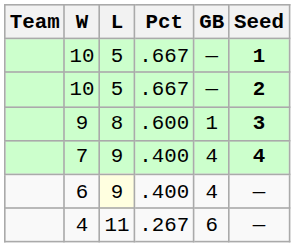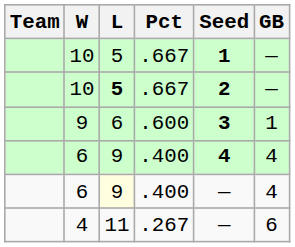columns swapped: (212, 22) <-> (259, 22)
(117, 90) normal -> (117, 90) bold
(117, 123) 8 -> (117, 123) 6
(82, 157) 7 -> (82, 157) 6
